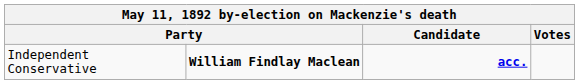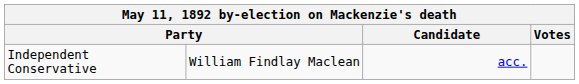(275, 62) bold -> (275, 62) normal
(513, 62) bold -> (513, 62) normal
